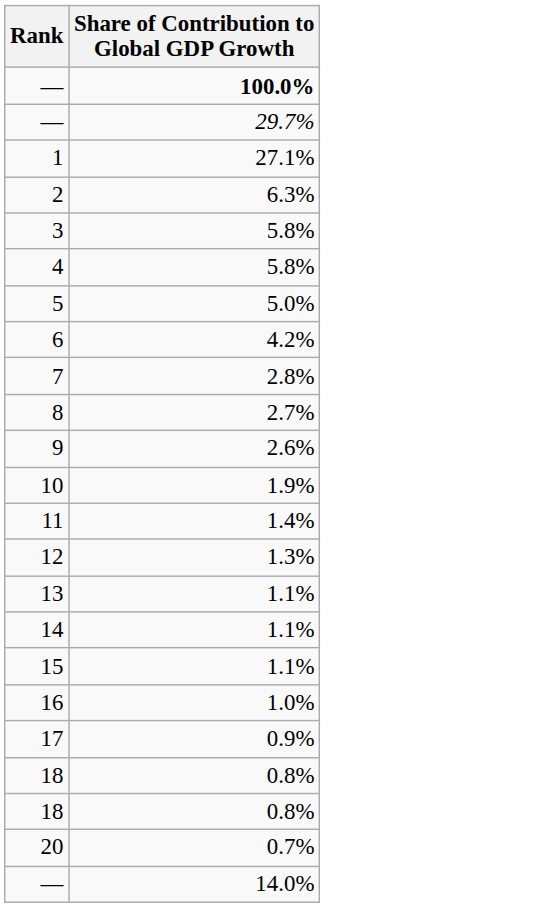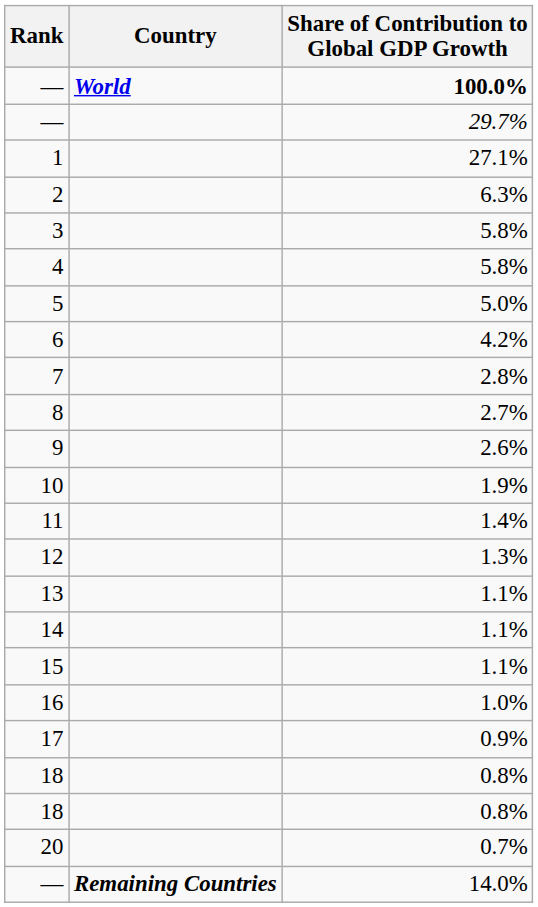+ column: (175, 36)
